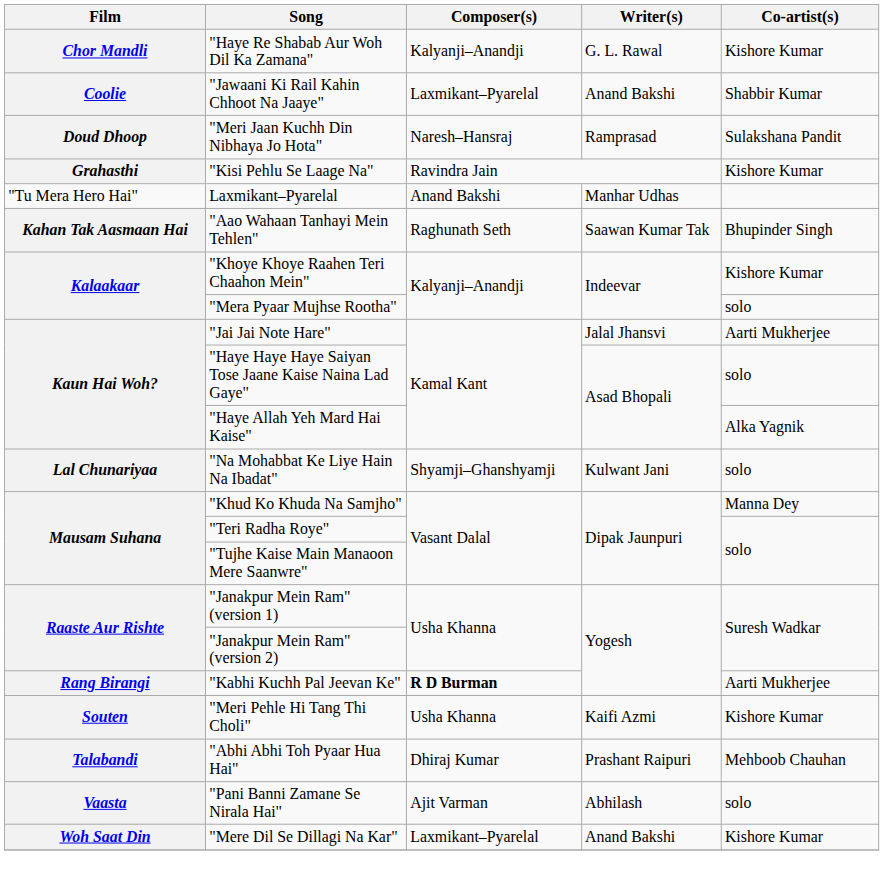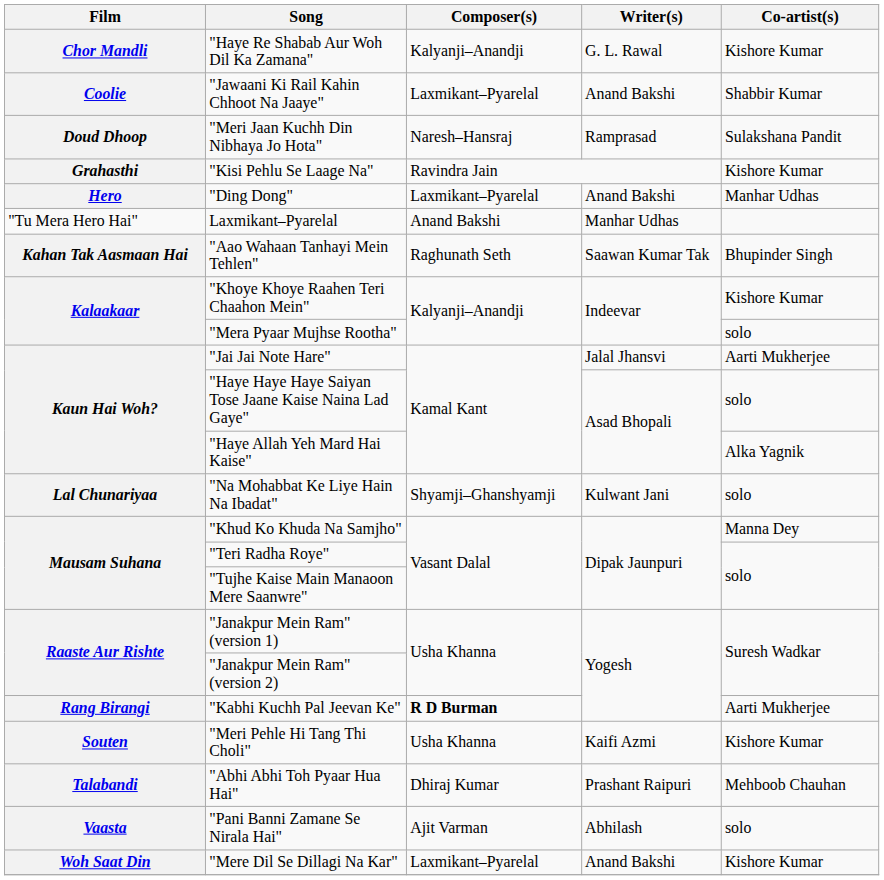+ row: (251, 196)
